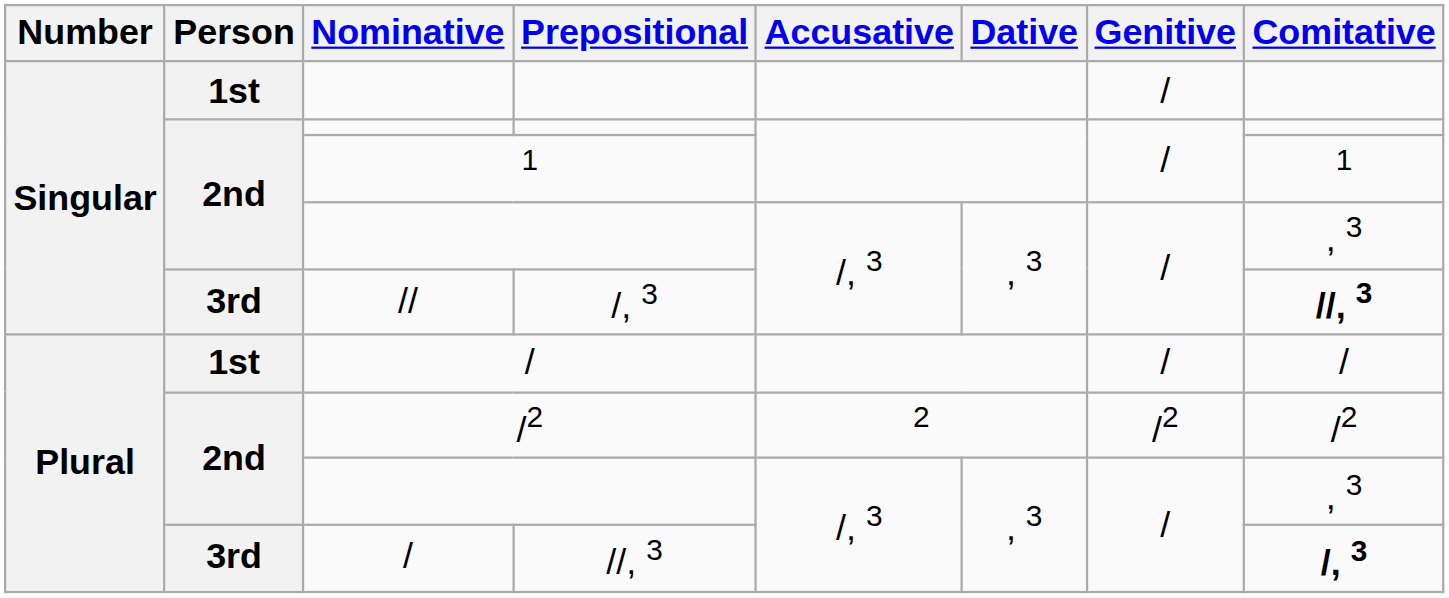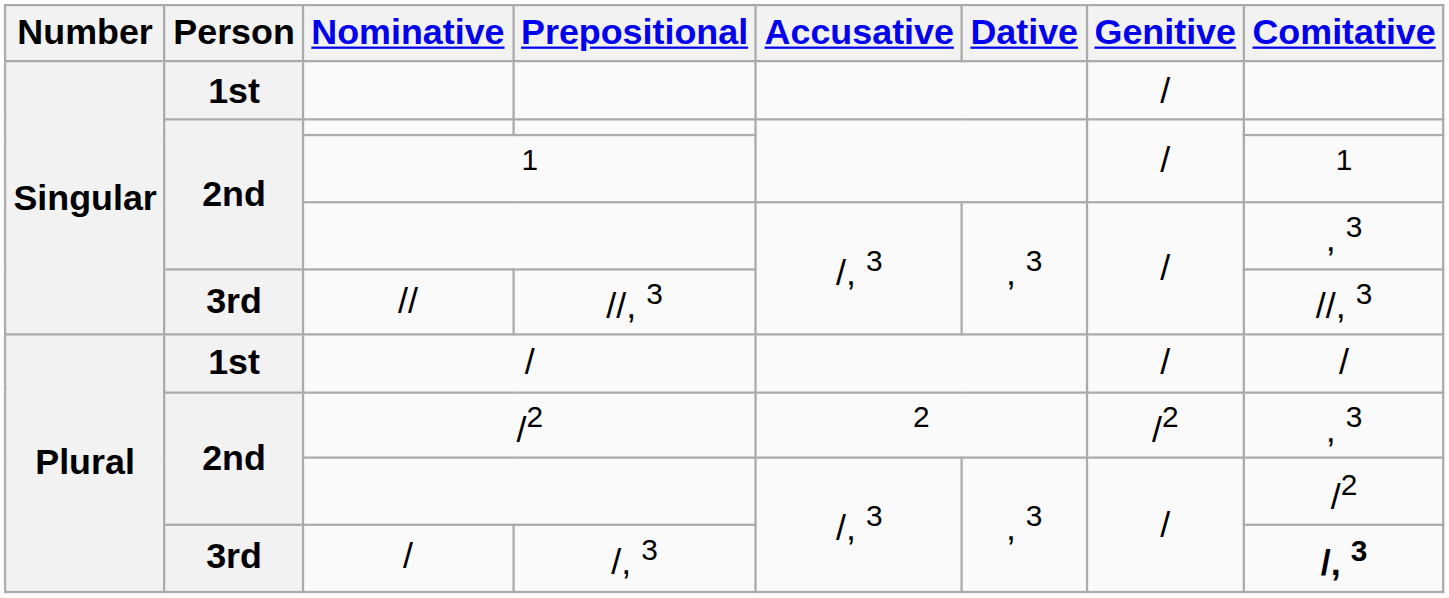(635, 301) /, 3 -> (635, 301) //, 3
(1344, 301) bold -> (1344, 301) normal
(1344, 424) /2 -> (1344, 424) , 3
(1344, 490) , 3 -> (1344, 490) /2
(635, 557) //, 3 -> (635, 557) /, 3
